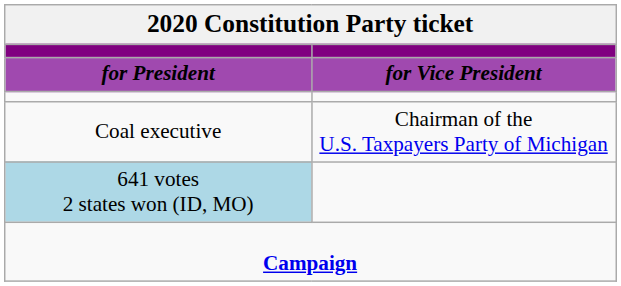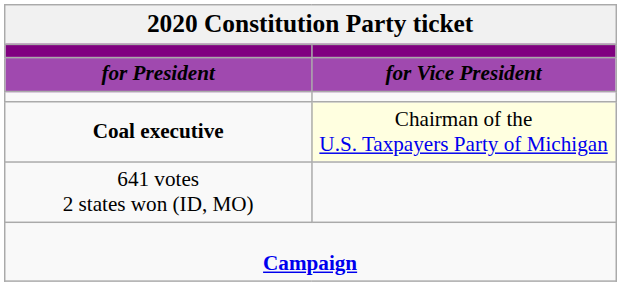(158, 131) normal -> (158, 131) bold
(464, 131) no background -> (464, 131) lightyellow background
(158, 191) lightblue background -> (158, 191) no background
